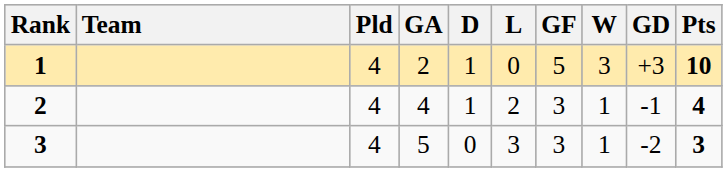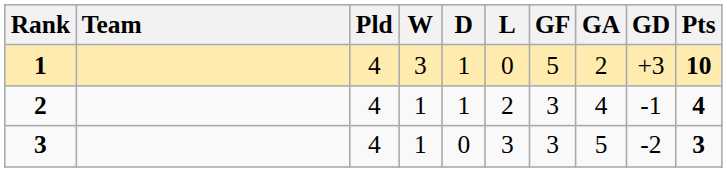columns swapped: (604, 24) <-> (423, 24)
